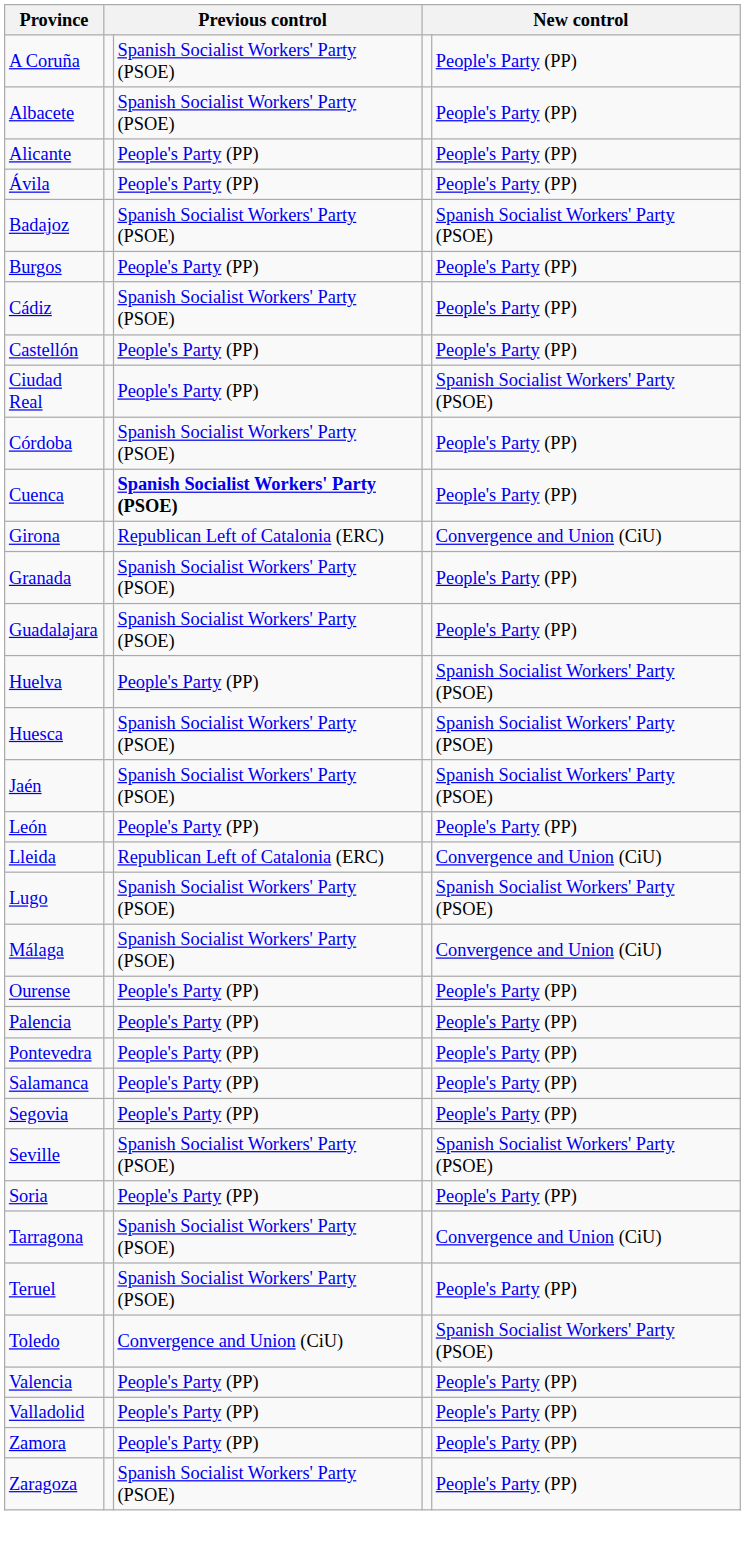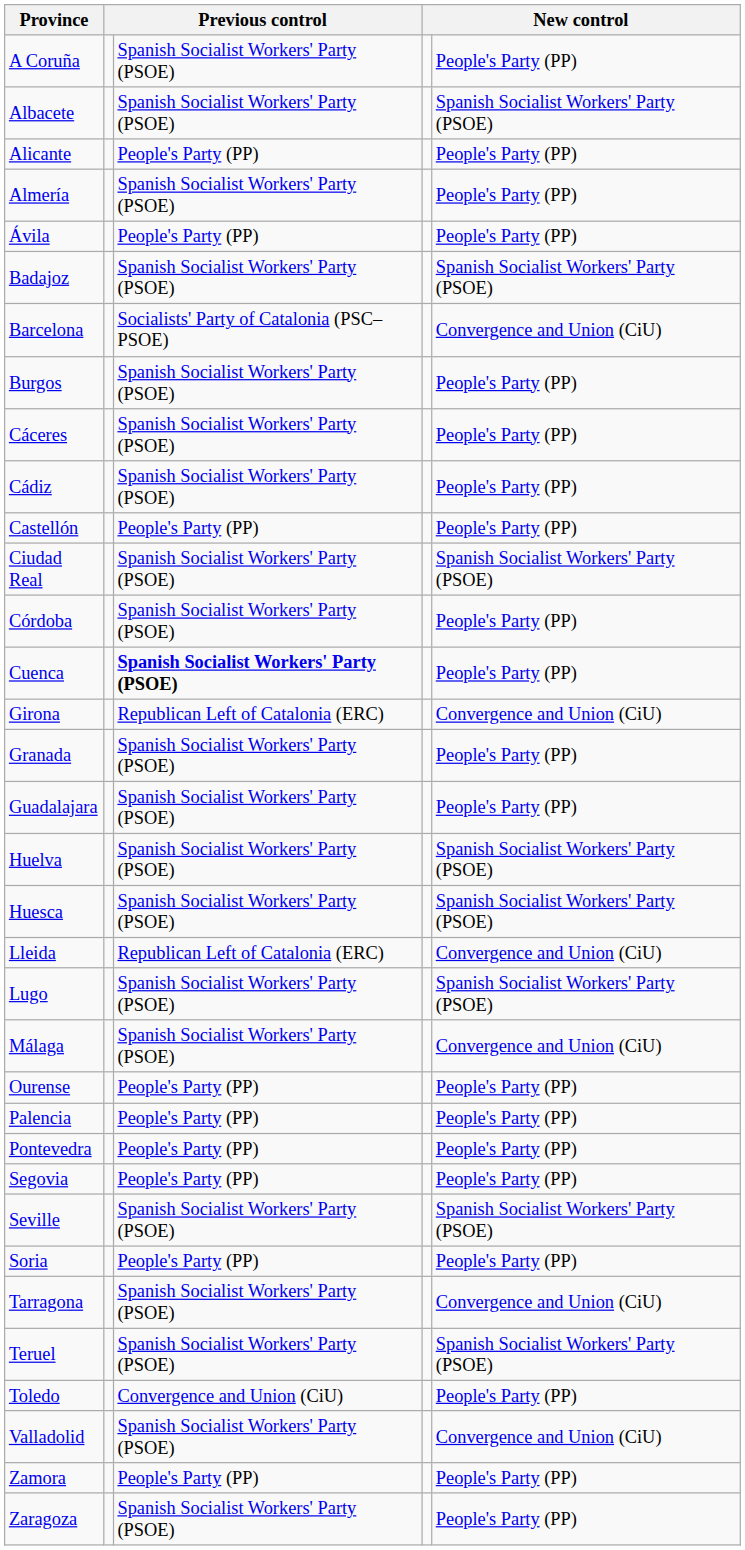(506, 113) People's Party (PP) -> (555, 113) Spanish Socialist Workers' Party (PSOE)
+ row: (39, 195)
+ row: (46, 330)
(188, 267) People's Party (PP) -> (237, 382) Spanish Socialist Workers' Party (PSOE)
+ row: (38, 434)
(188, 390) People's Party (PP) -> (237, 568) Spanish Socialist Workers' Party (PSOE)
(188, 681) People's Party (PP) -> (237, 859) Spanish Socialist Workers' Party (PSOE)
- row: (25, 785)
- row: (28, 827)
- row: (49, 1082)
(506, 1288) People's Party (PP) -> (555, 1354) Spanish Socialist Workers' Party (PSOE)
(555, 1341) Spanish Socialist Workers' Party (PSOE) -> (506, 1395) People's Party (PP)
- row: (41, 1382)
(188, 1412) People's Party (PP) -> (237, 1436) Spanish Socialist Workers' Party (PSOE)
(506, 1412) People's Party (PP) -> (549, 1436) Convergence and Union (CiU)
